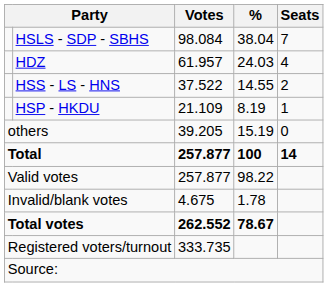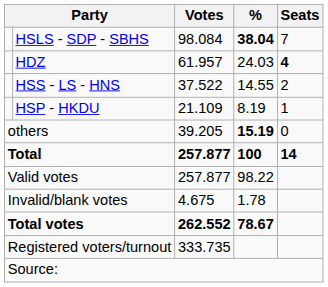(256, 39) normal -> (256, 39) bold
(285, 62) normal -> (285, 62) bold
(256, 131) normal -> (256, 131) bold
